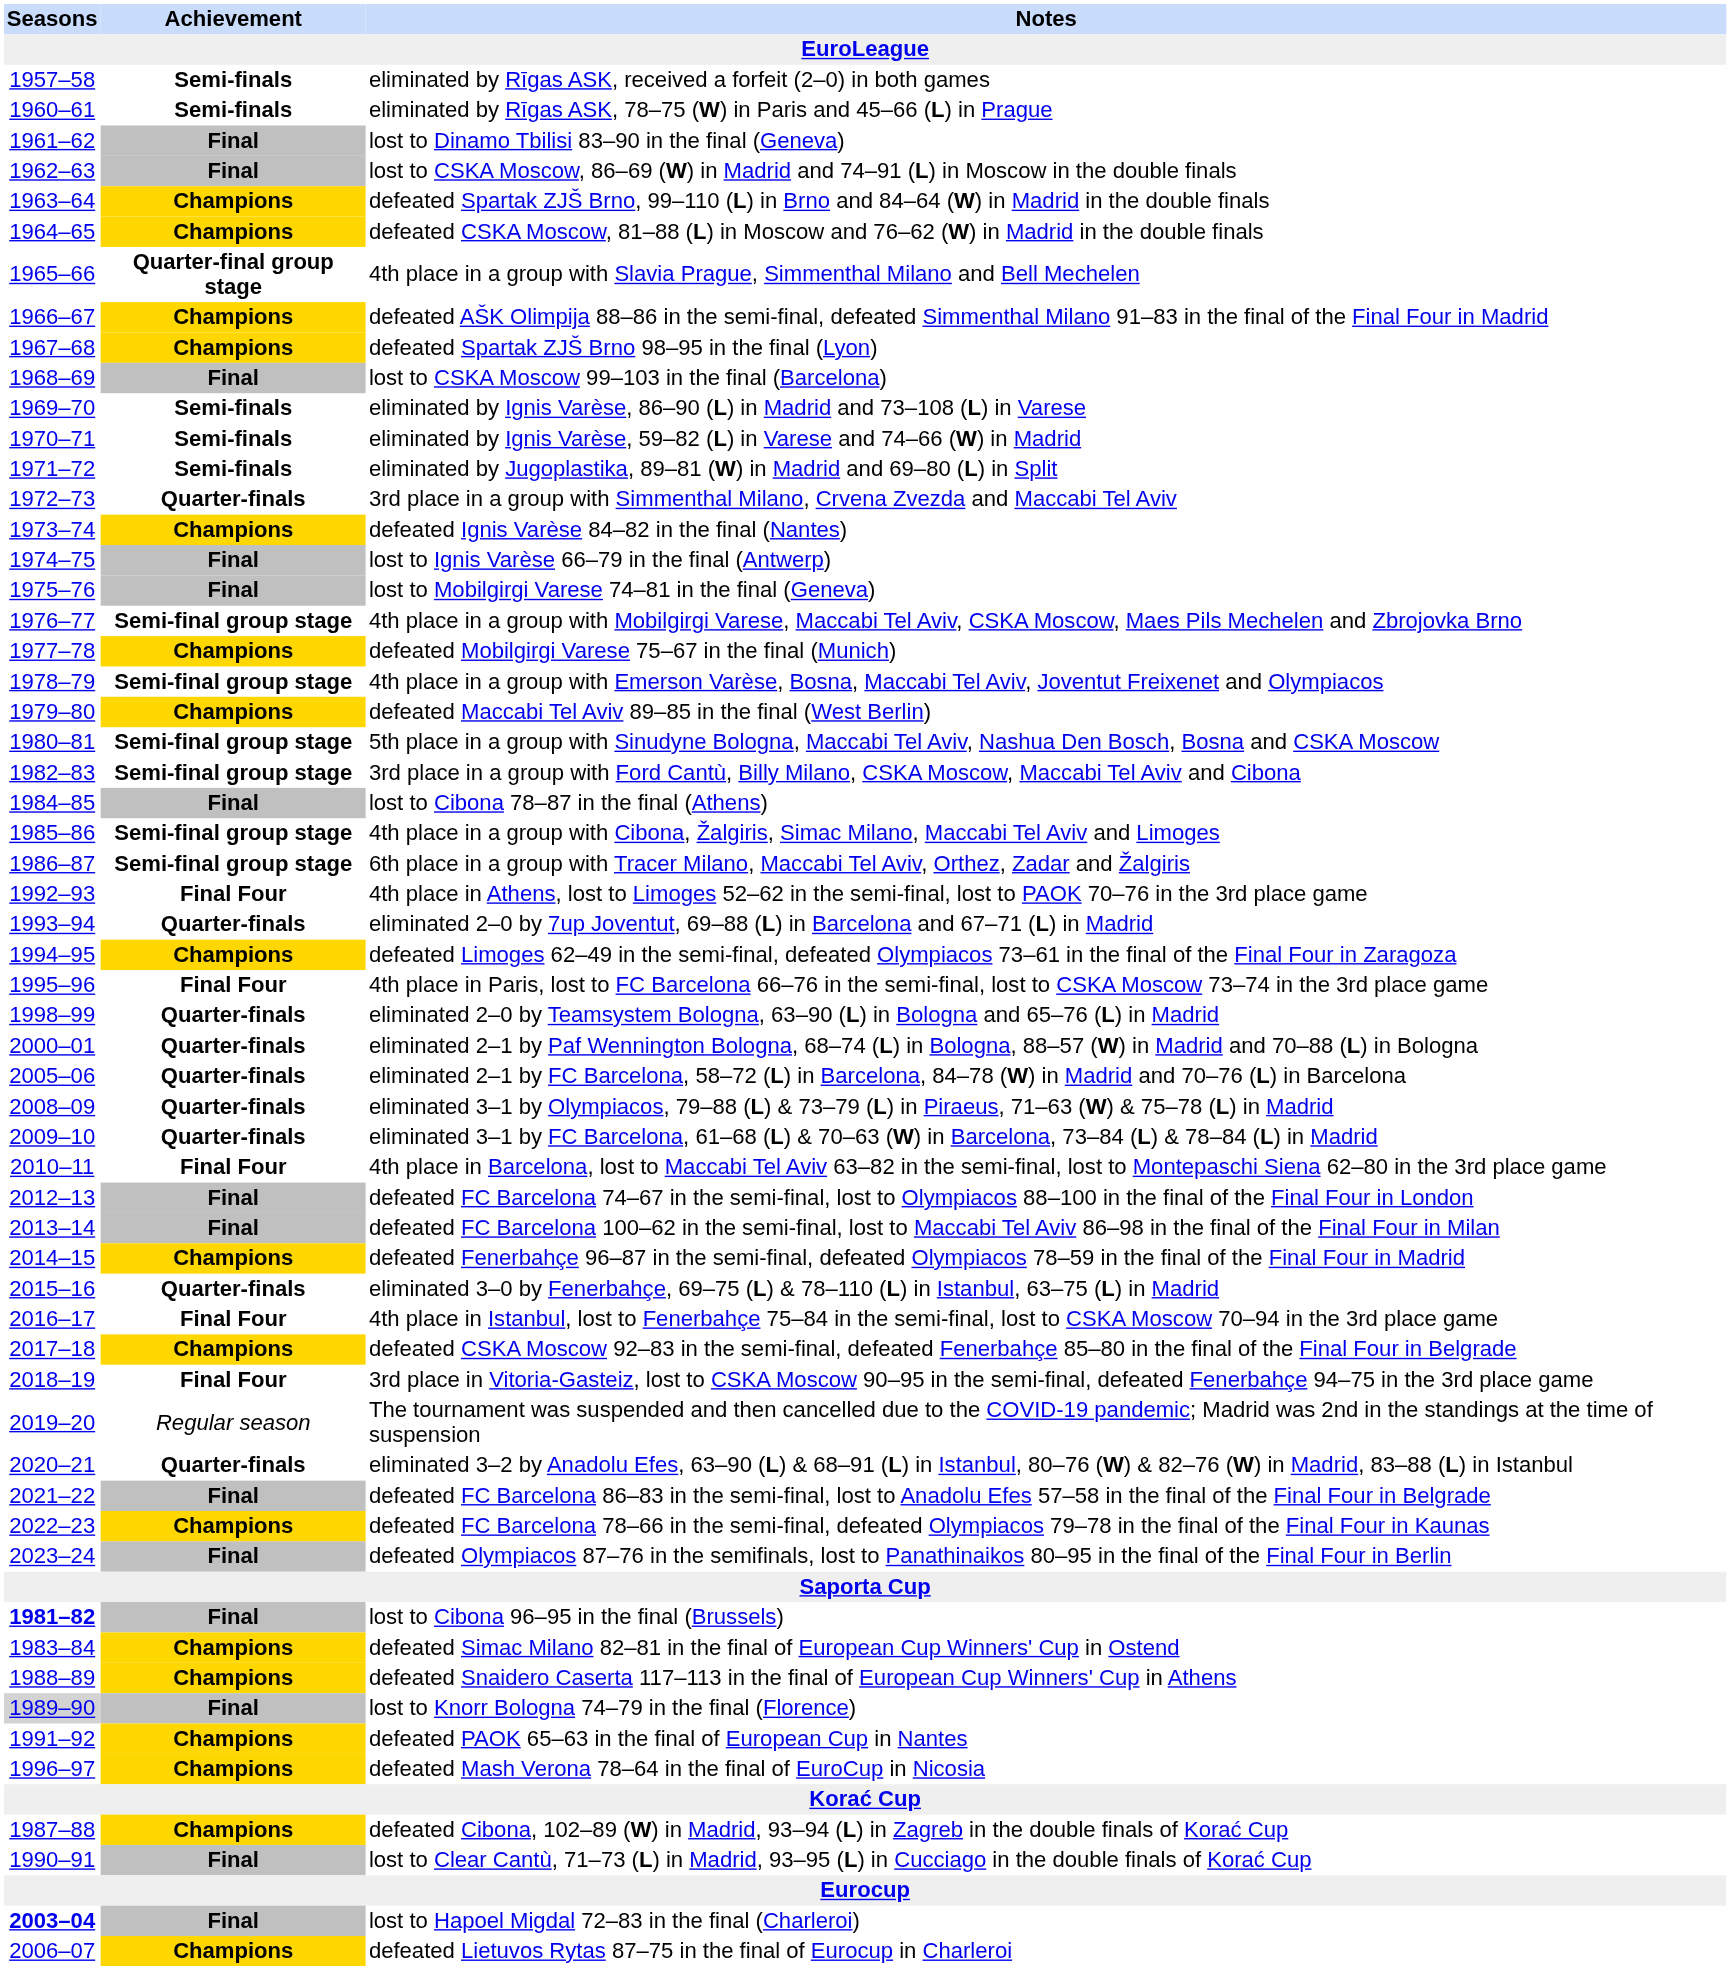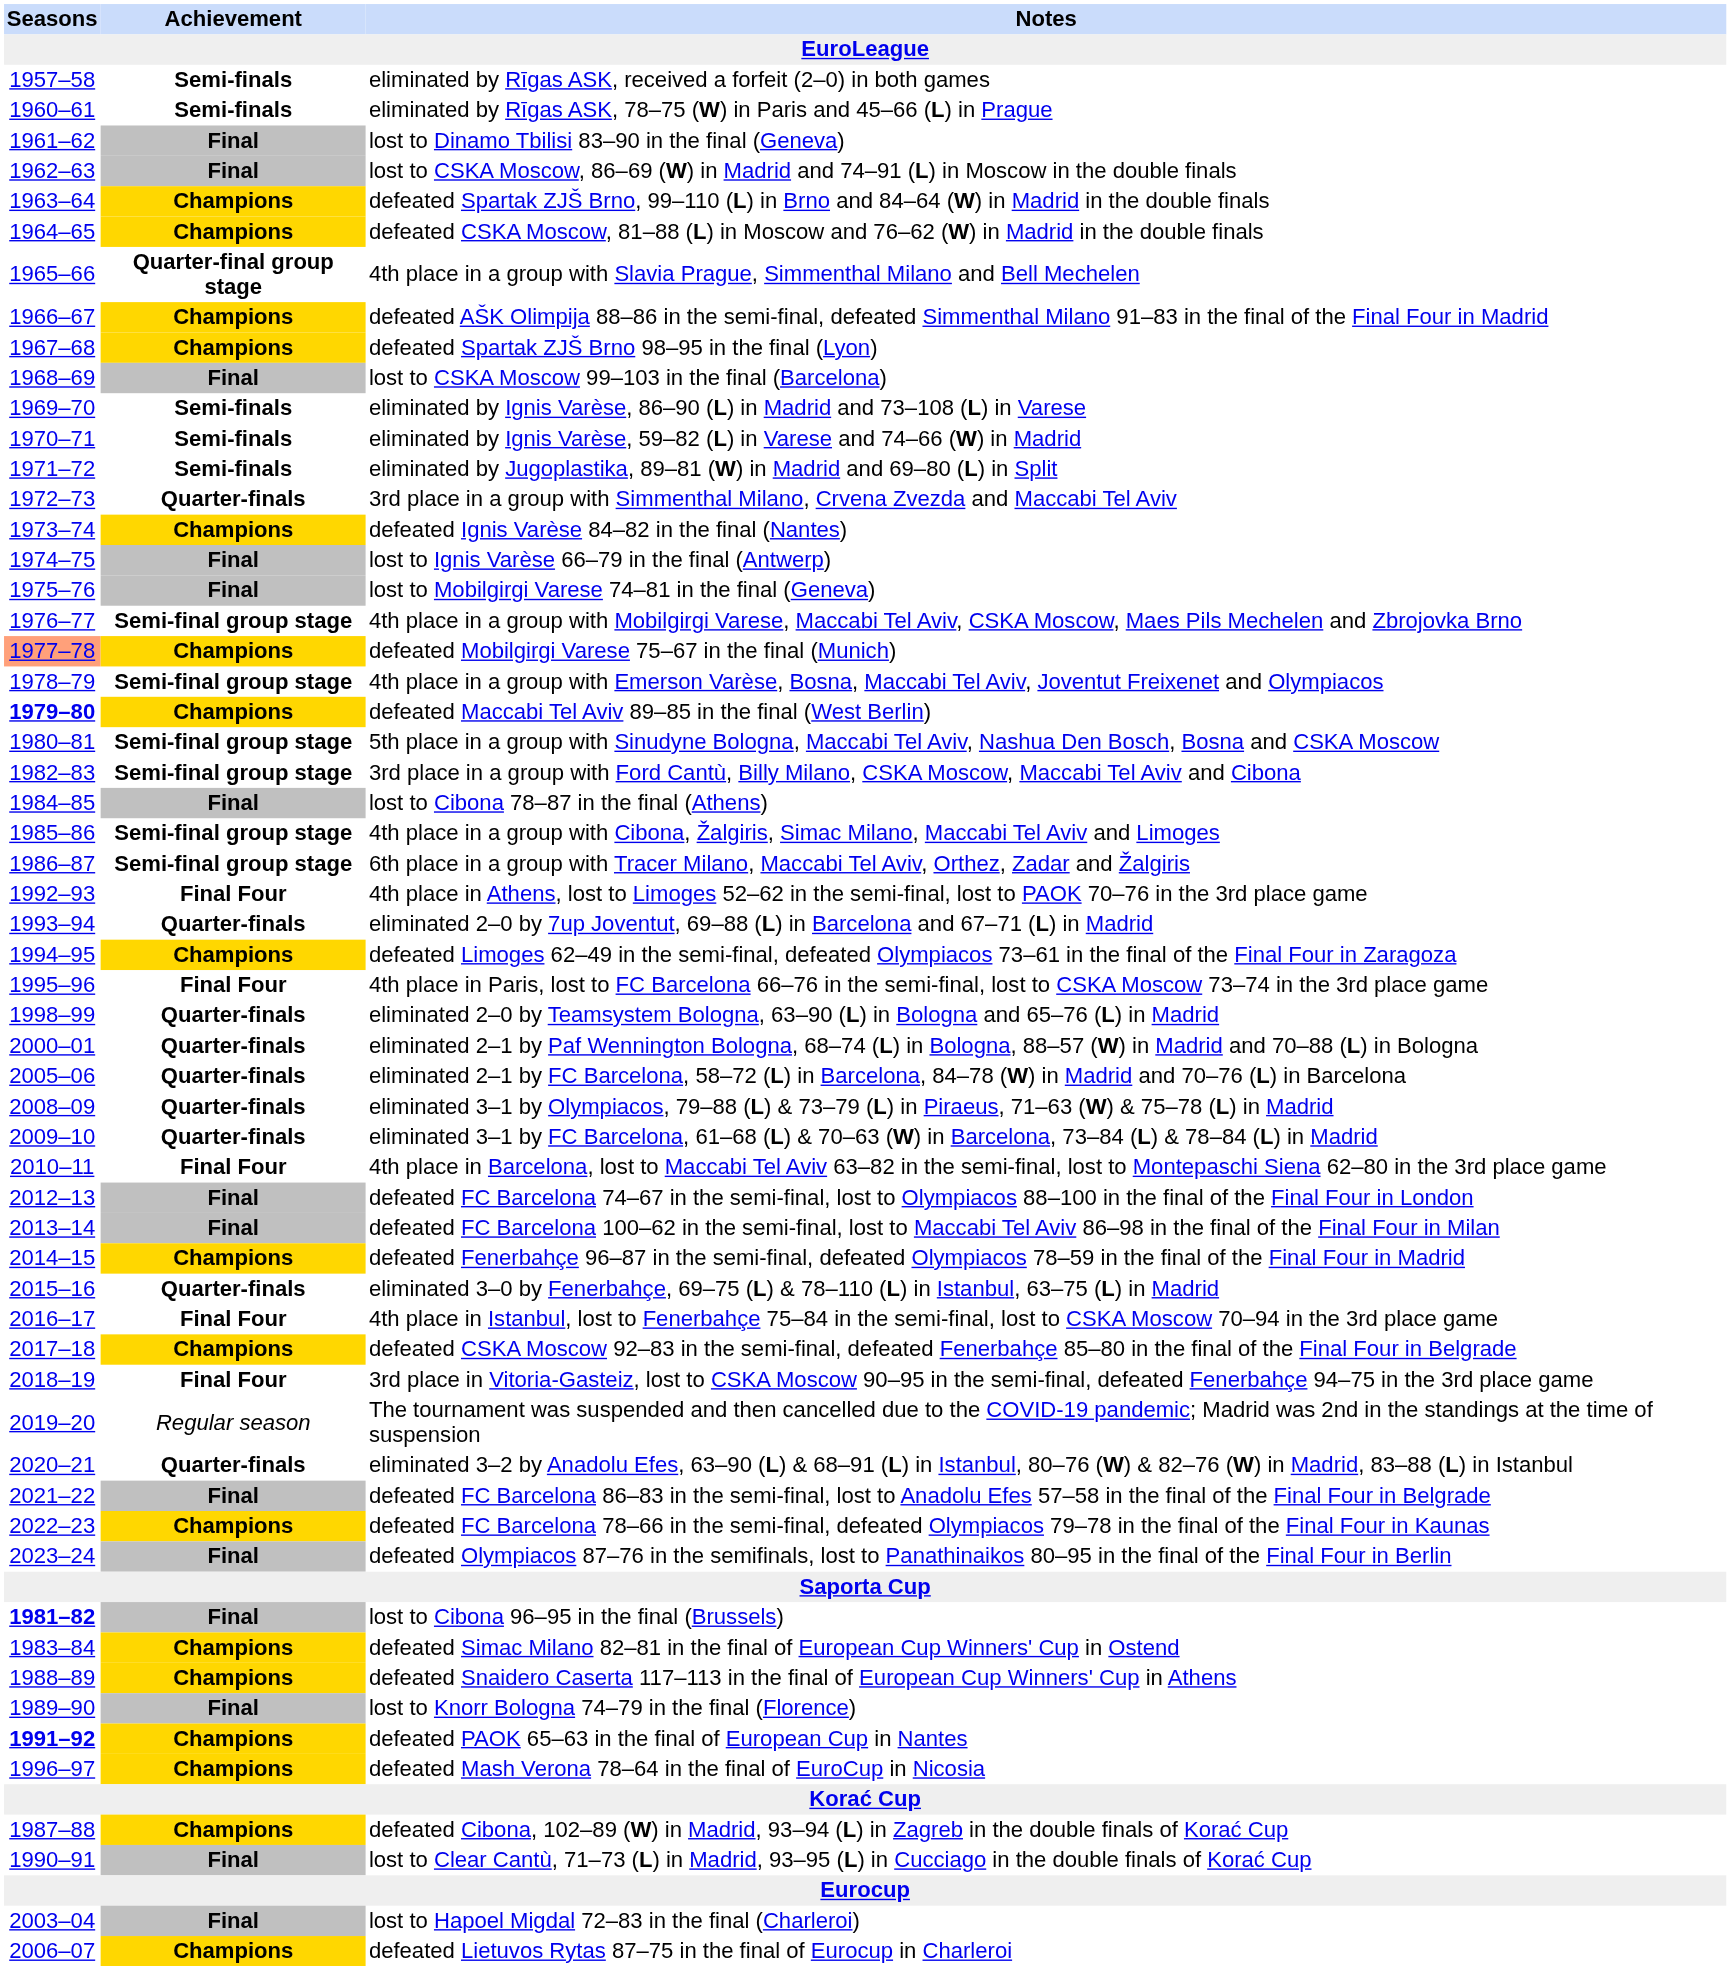(52, 651) no background -> (52, 651) lightsalmon background
(52, 711) normal -> (52, 711) bold
(52, 1708) lightgrey background -> (52, 1708) no background
(52, 1738) normal -> (52, 1738) bold
(52, 1920) bold -> (52, 1920) normal
